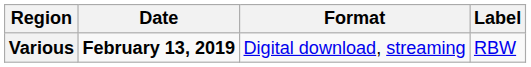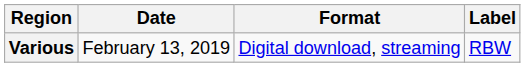(159, 47) bold -> (156, 47) normal
